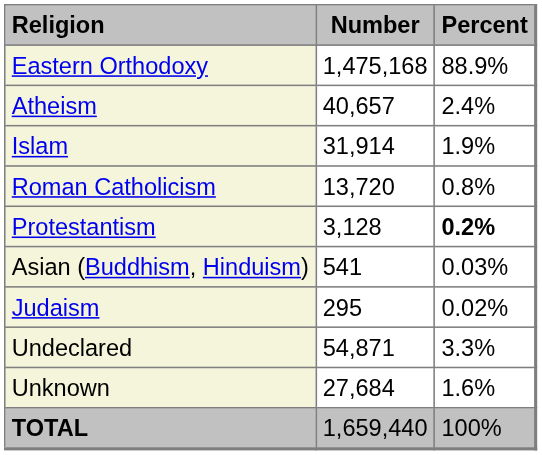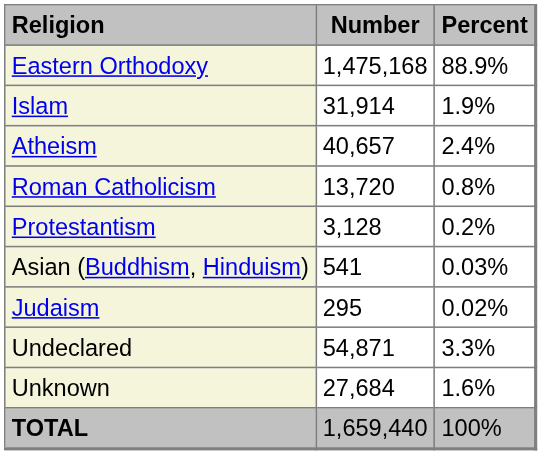rows swapped: (54, 106) <-> (40, 146)
(468, 226) bold -> (468, 226) normal
